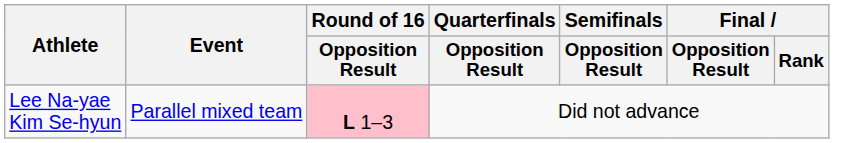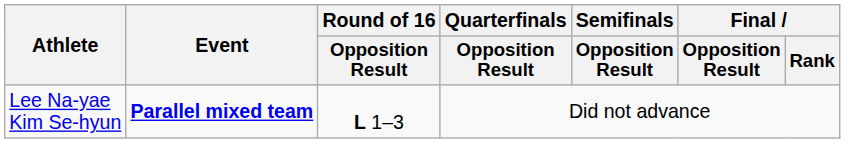(216, 112) normal -> (222, 112) bold
(368, 123) pink background -> (379, 123) no background
